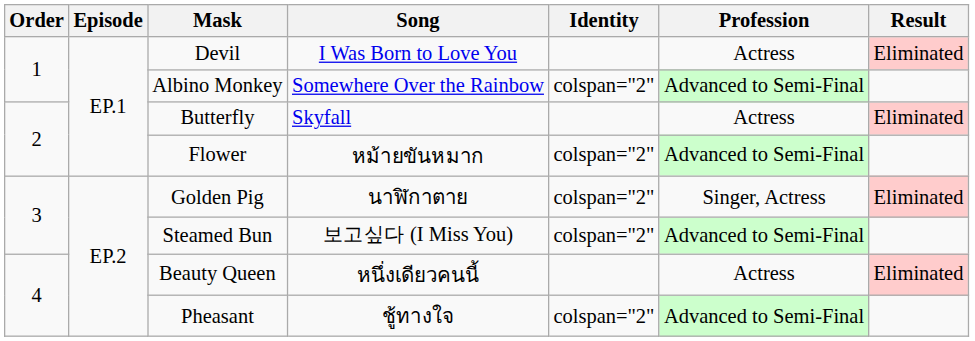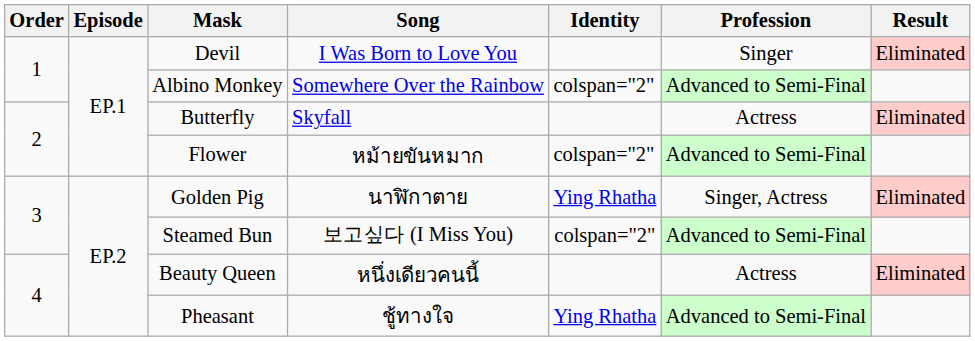(764, 53) Actress -> (766, 53) Singer
(604, 196) colspan="2" -> (605, 196) Ying Rhatha
(604, 315) colspan="2" -> (605, 315) Ying Rhatha
